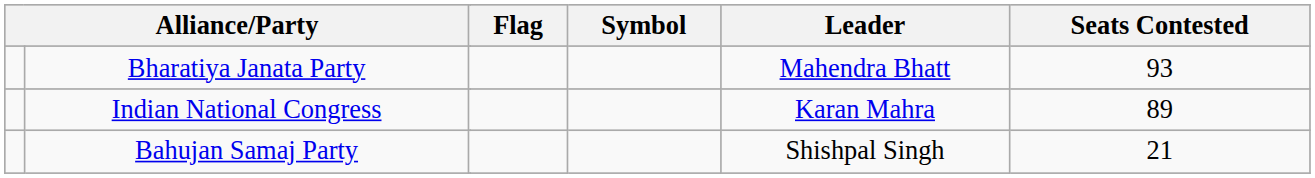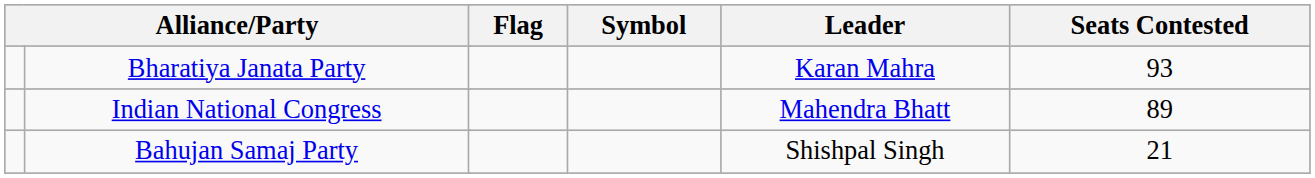(865, 67) Mahendra Bhatt -> (865, 67) Karan Mahra
(865, 109) Karan Mahra -> (865, 109) Mahendra Bhatt
